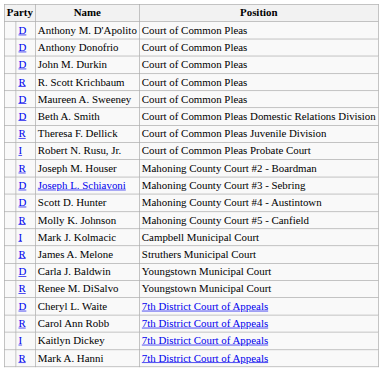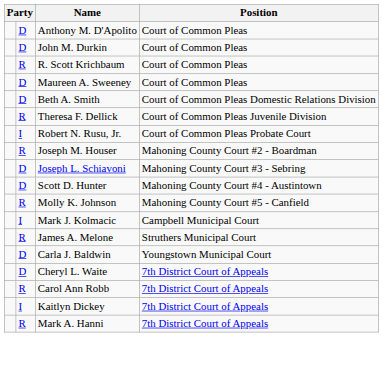- row: (78, 47)
- row: (78, 289)
